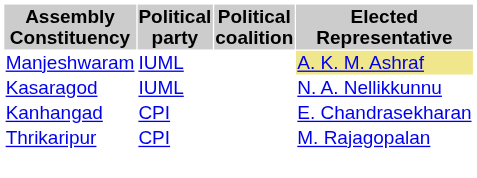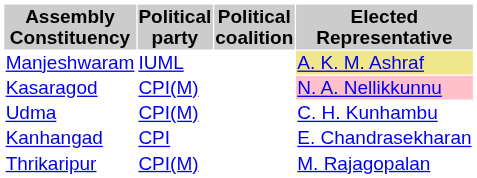(161, 87) IUML -> (168, 87) CPI(M)
(370, 87) no background -> (370, 87) pink background
+ row: (31, 112)
(154, 138) CPI -> (168, 163) CPI(M)
